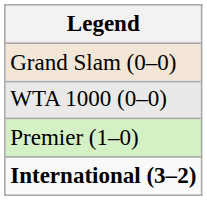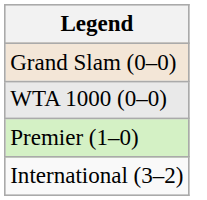(103, 175) bold -> (97, 175) normal
